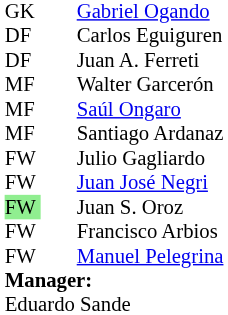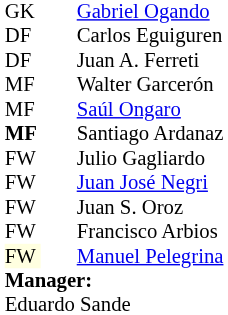(20, 133) normal -> (21, 133) bold
(20, 206) lightgreen background -> (20, 206) no background
(20, 255) no background -> (20, 255) lightyellow background
